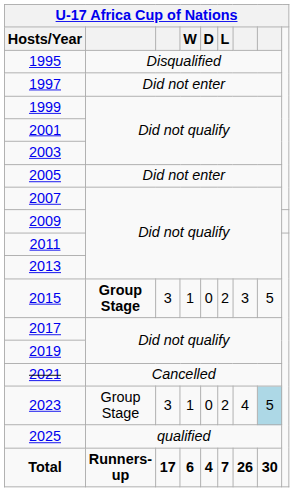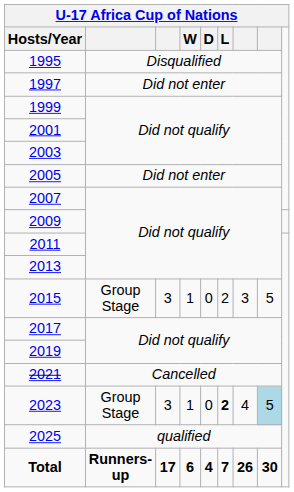(120, 298) bold -> (120, 298) normal
(225, 405) normal -> (225, 405) bold
